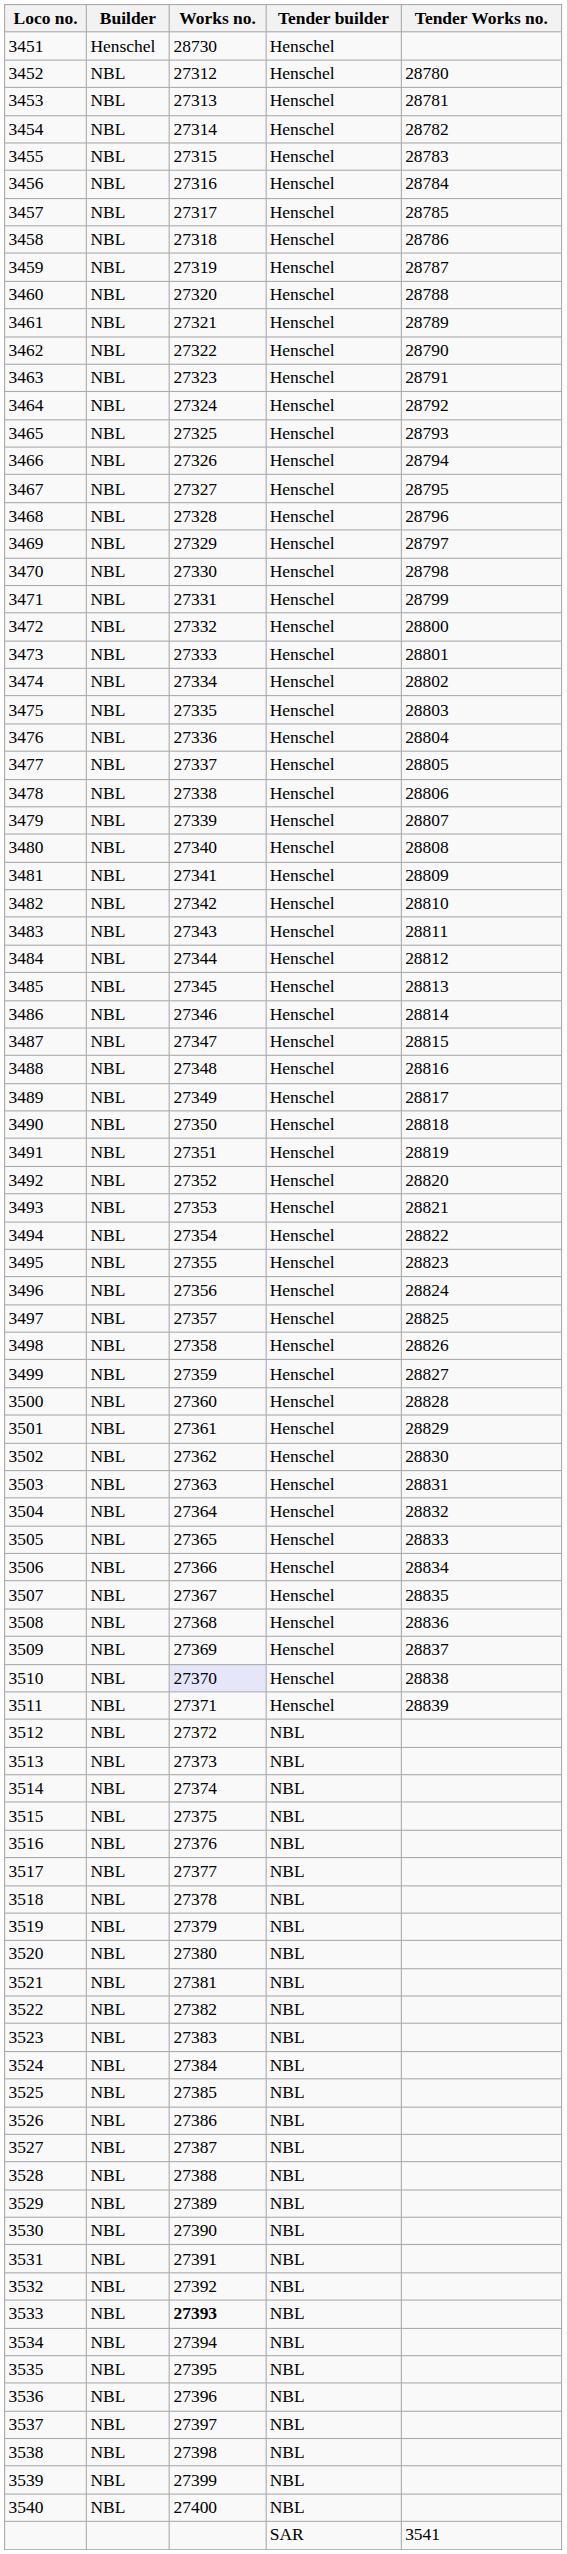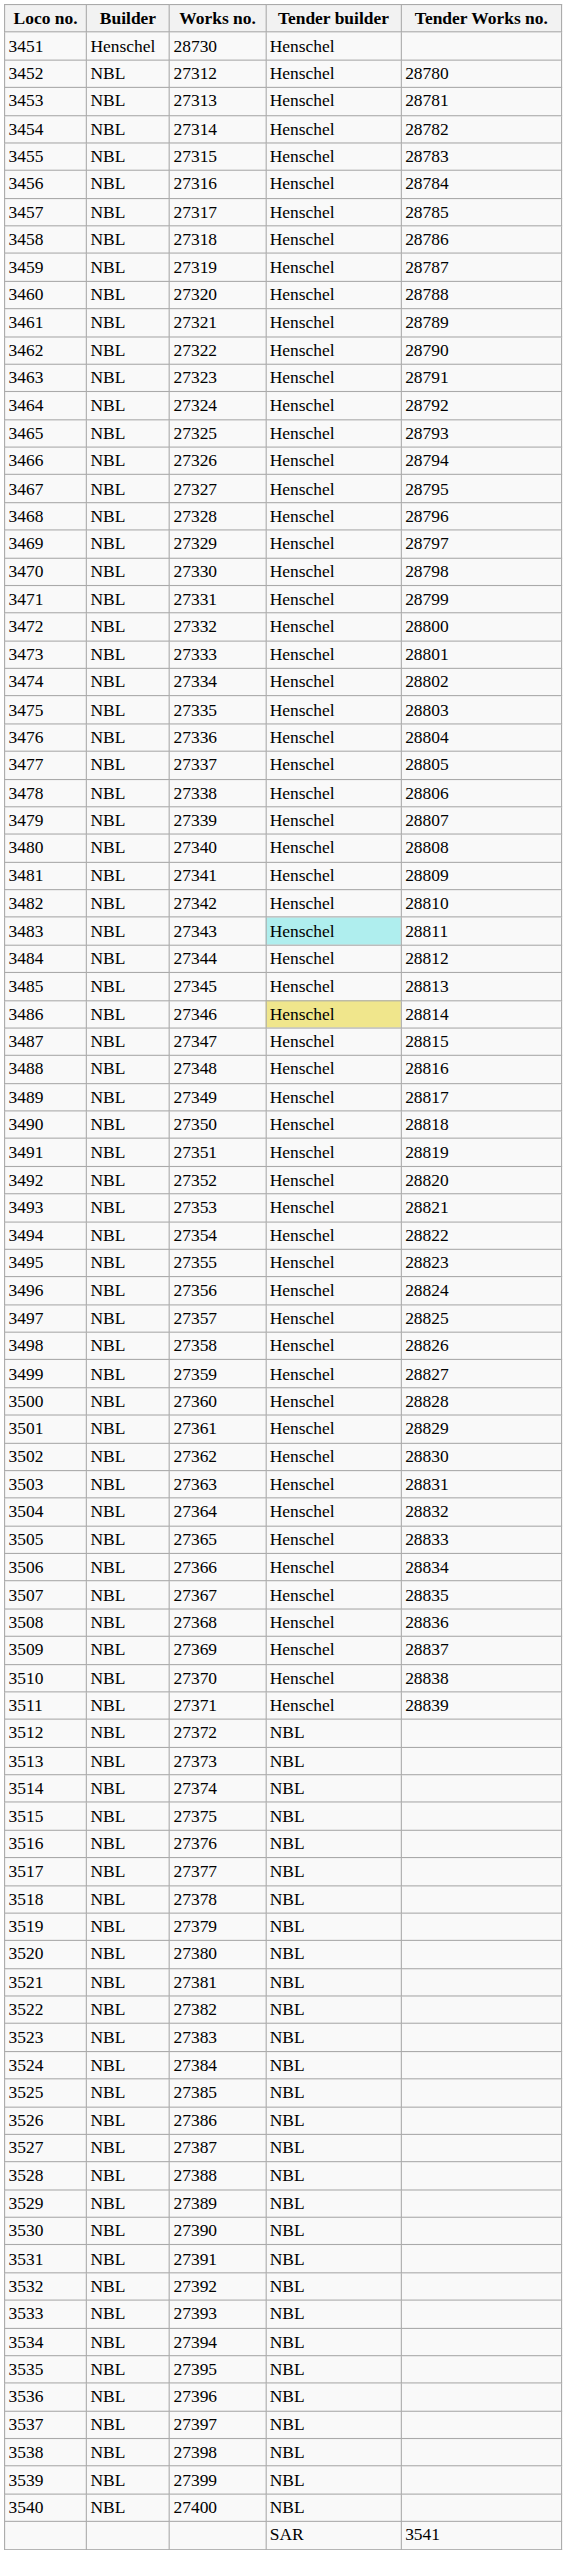(302, 931) no background -> (302, 931) paleturquoise background
(302, 1014) no background -> (302, 1014) khaki background
(195, 1677) lavender background -> (195, 1677) no background
(195, 2314) bold -> (195, 2314) normal
